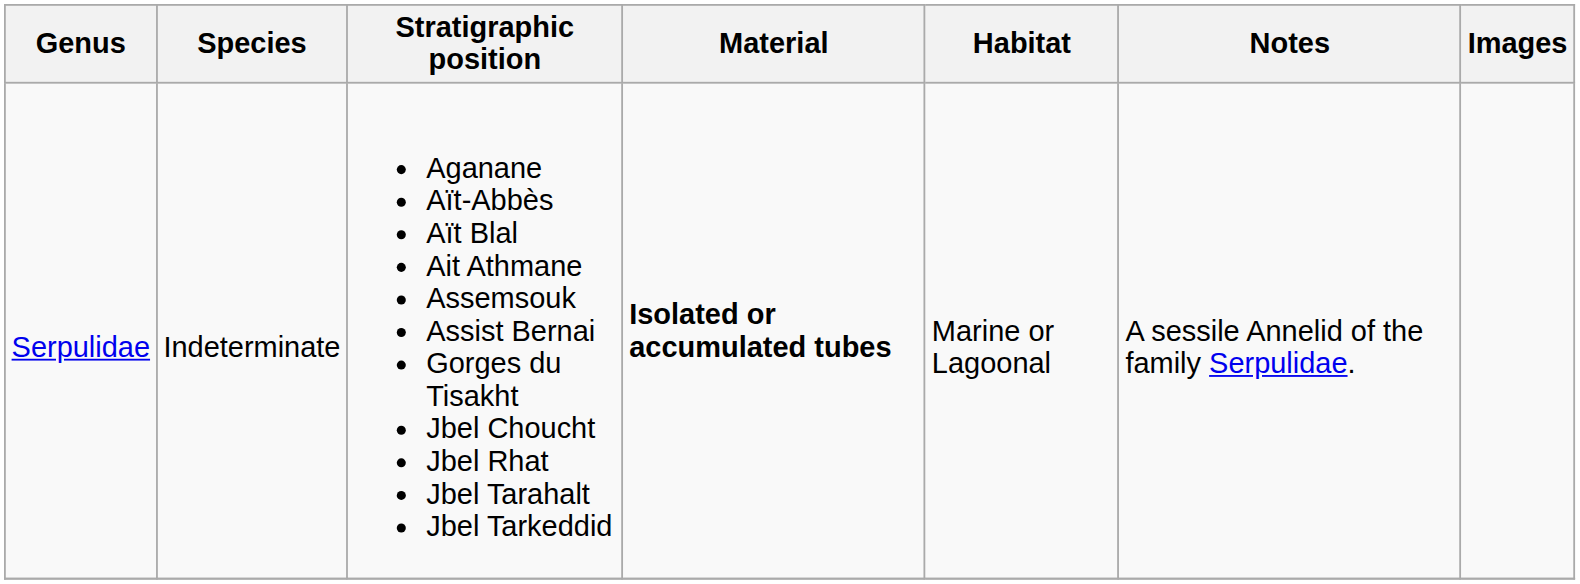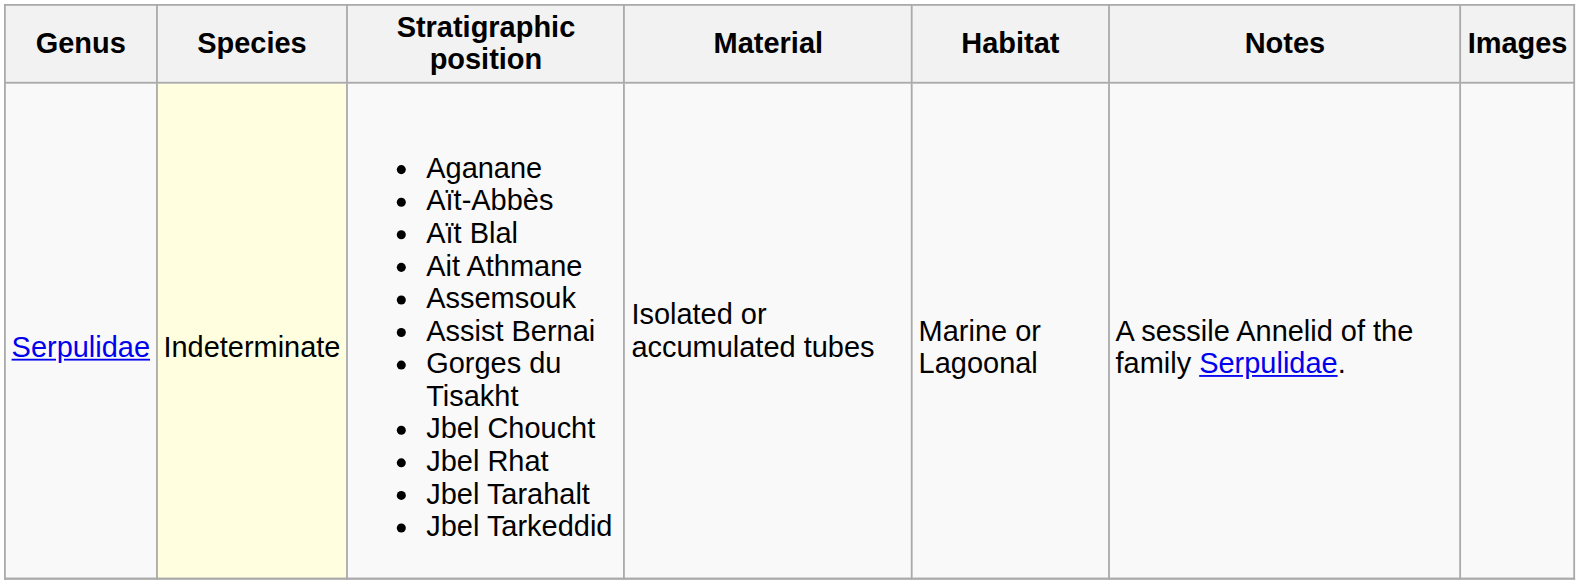(252, 346) no background -> (252, 346) lightyellow background
(760, 330) bold -> (753, 330) normal
